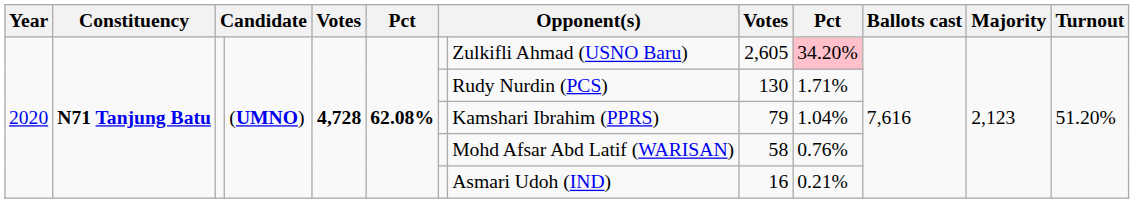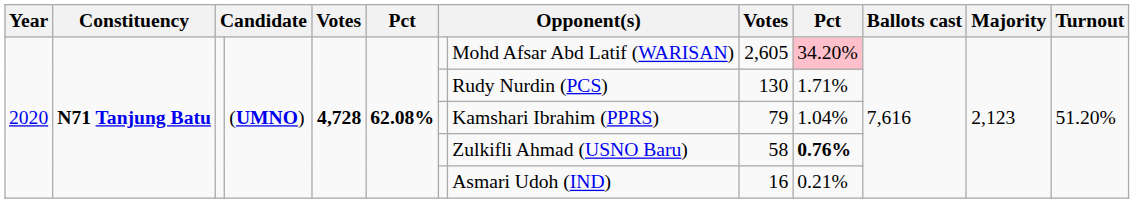(570, 52) Zulkifli Ahmad (USNO Baru) -> (593, 52) Mohd Afsar Abd Latif (WARISAN)
(593, 149) Mohd Afsar Abd Latif (WARISAN) -> (570, 149) Zulkifli Ahmad (USNO Baru)
(823, 149) normal -> (824, 149) bold
